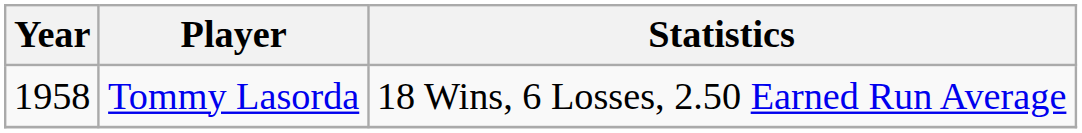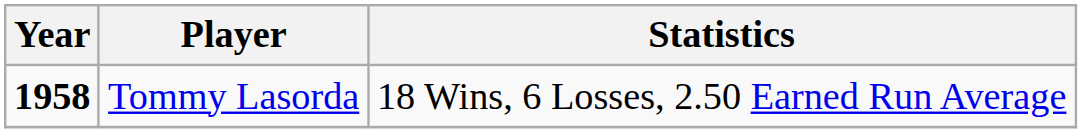(52, 95) normal -> (52, 95) bold
